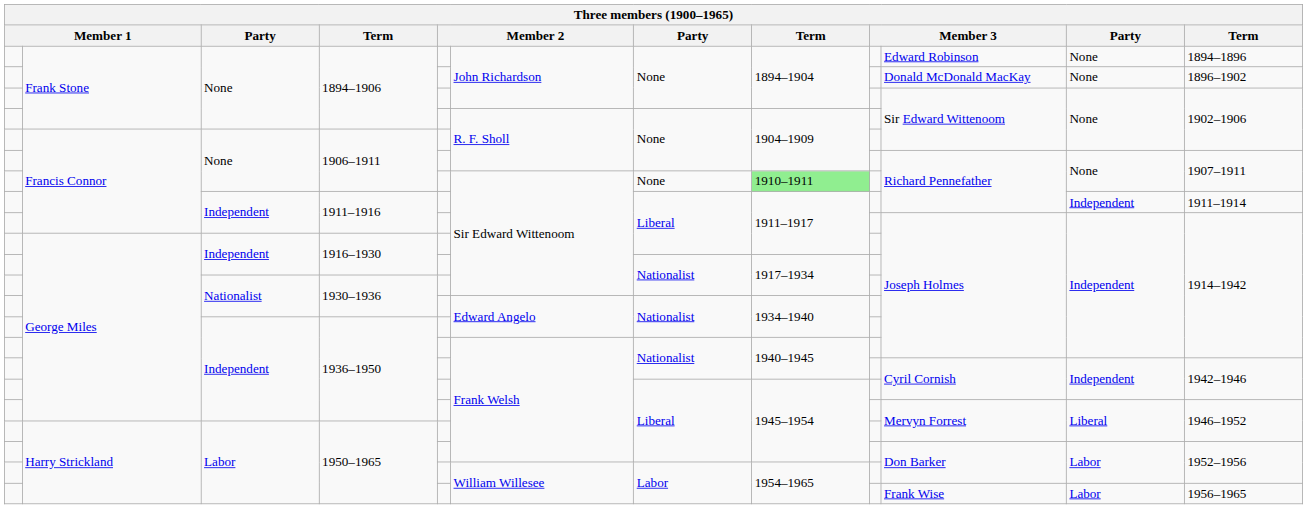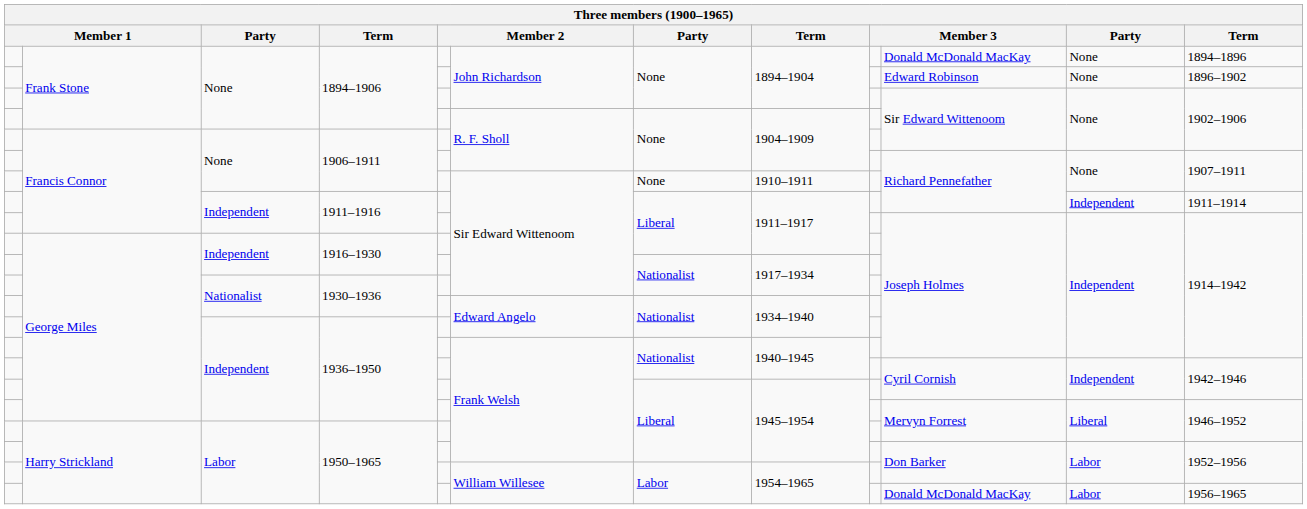(931, 56) Edward Robinson -> (957, 56) Donald McDonald MacKay
(957, 77) Donald McDonald MacKay -> (931, 77) Edward Robinson
(784, 181) lightgreen background -> (784, 181) no background
(914, 493) Frank Wise -> (957, 493) Donald McDonald MacKay
